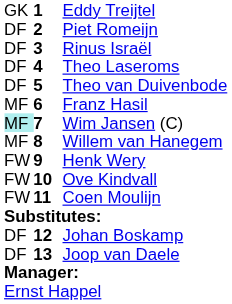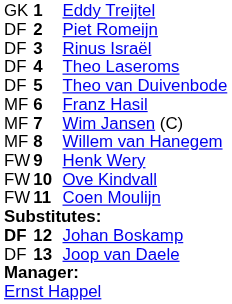(16, 123) paleturquoise background -> (16, 123) no background
(15, 235) normal -> (15, 235) bold
